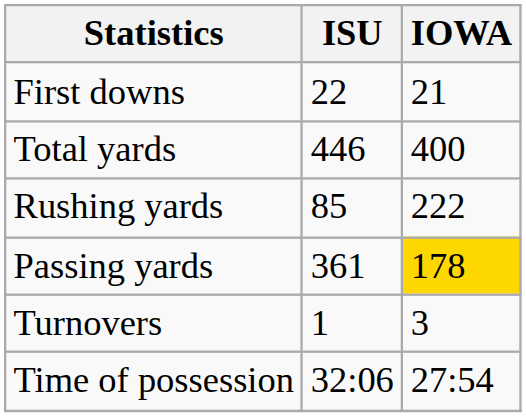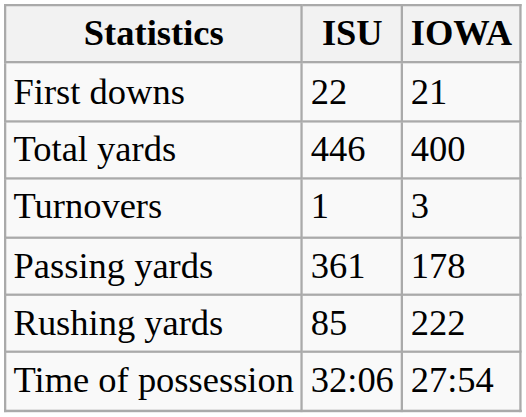rows swapped: (118, 206) <-> (88, 322)
(438, 264) gold background -> (438, 264) no background
